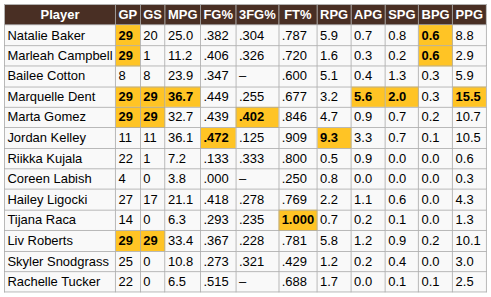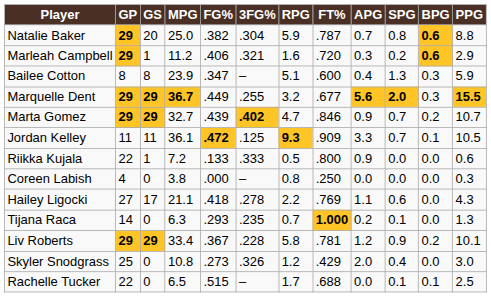columns swapped: (298, 14) <-> (334, 14)
(252, 55) .326 -> (252, 55) .321
(252, 261) .321 -> (252, 261) .326
(363, 261) 0.2 -> (363, 261) 2.0
